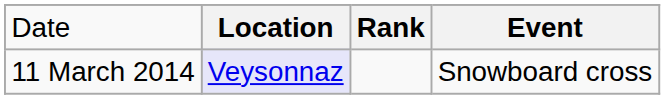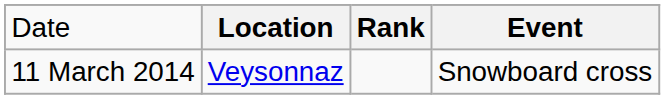(276, 71) lavender background -> (276, 71) no background
